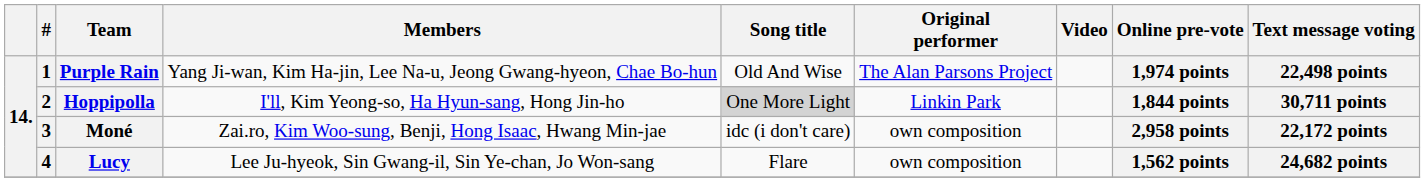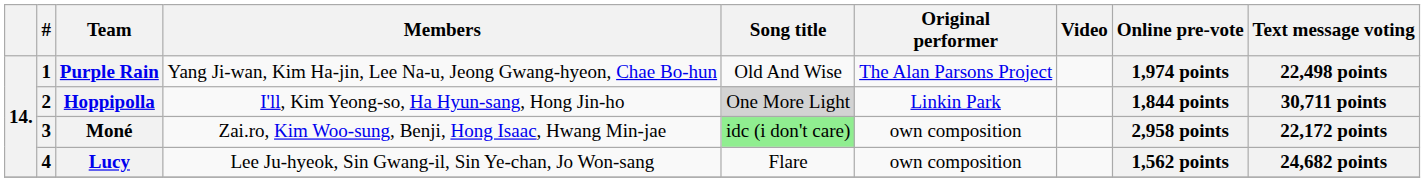(788, 131) no background -> (788, 131) lightgreen background
